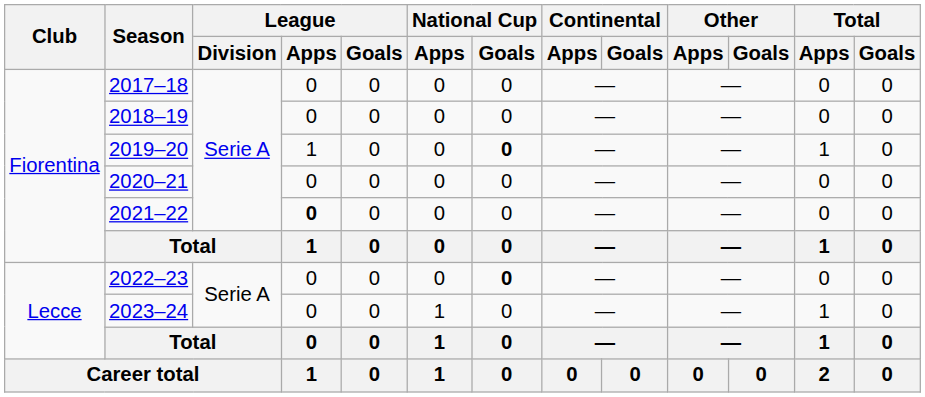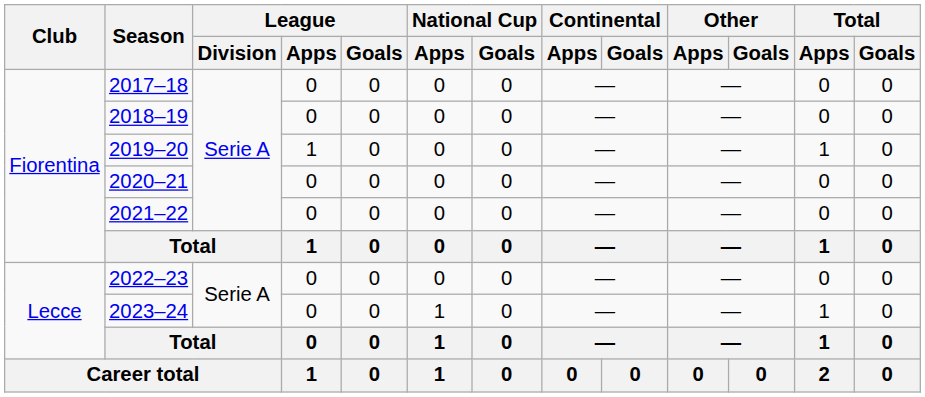(507, 149) bold -> (507, 149) normal
(311, 213) bold -> (311, 213) normal
(507, 278) bold -> (507, 278) normal
